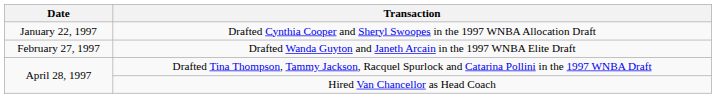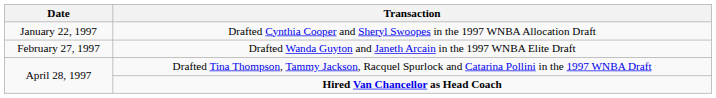(412, 84) normal -> (412, 84) bold
